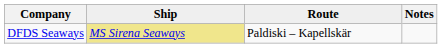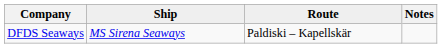(137, 33) khaki background -> (137, 33) no background
